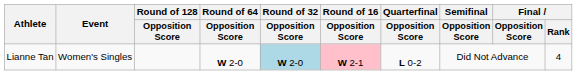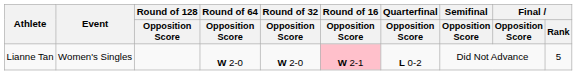(290, 63) lightblue background -> (290, 63) no background
(558, 57) 4 -> (558, 57) 5
